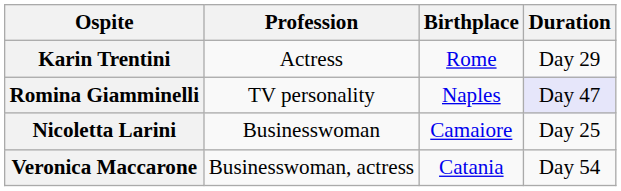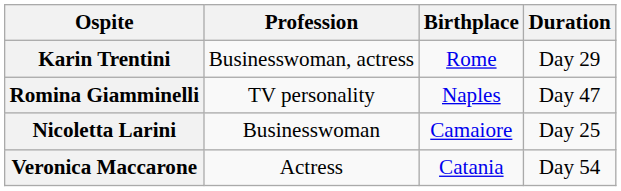(311, 58) Actress -> (311, 58) Businesswoman, actress
(570, 94) lavender background -> (570, 94) no background
(311, 167) Businesswoman, actress -> (311, 167) Actress
